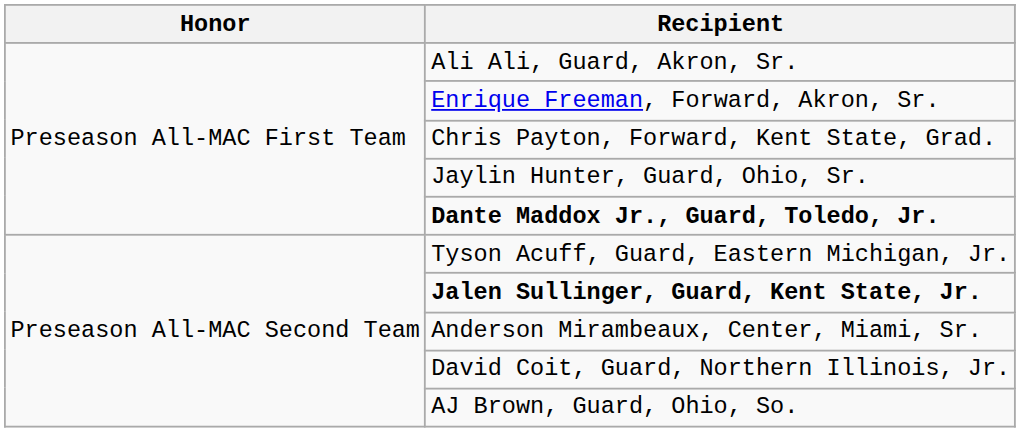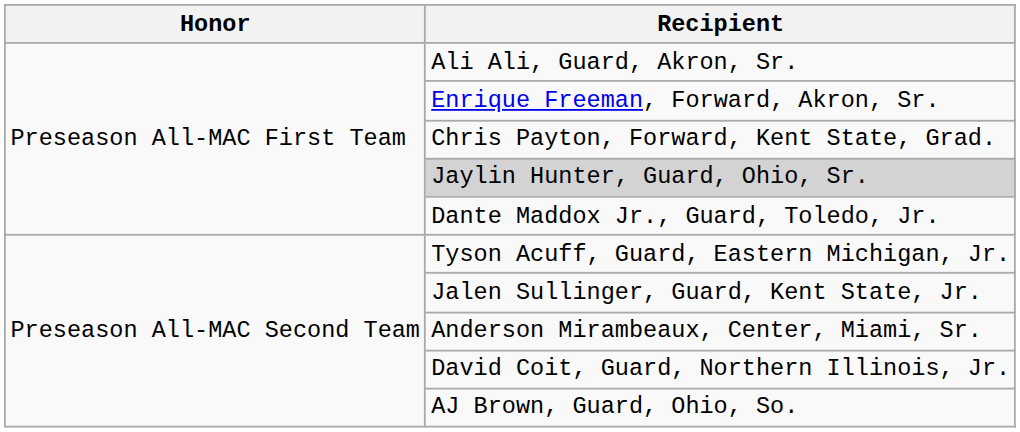(650, 177) no background -> (650, 177) lightgrey background
(685, 216) bold -> (685, 216) normal
(707, 293) bold -> (707, 293) normal
